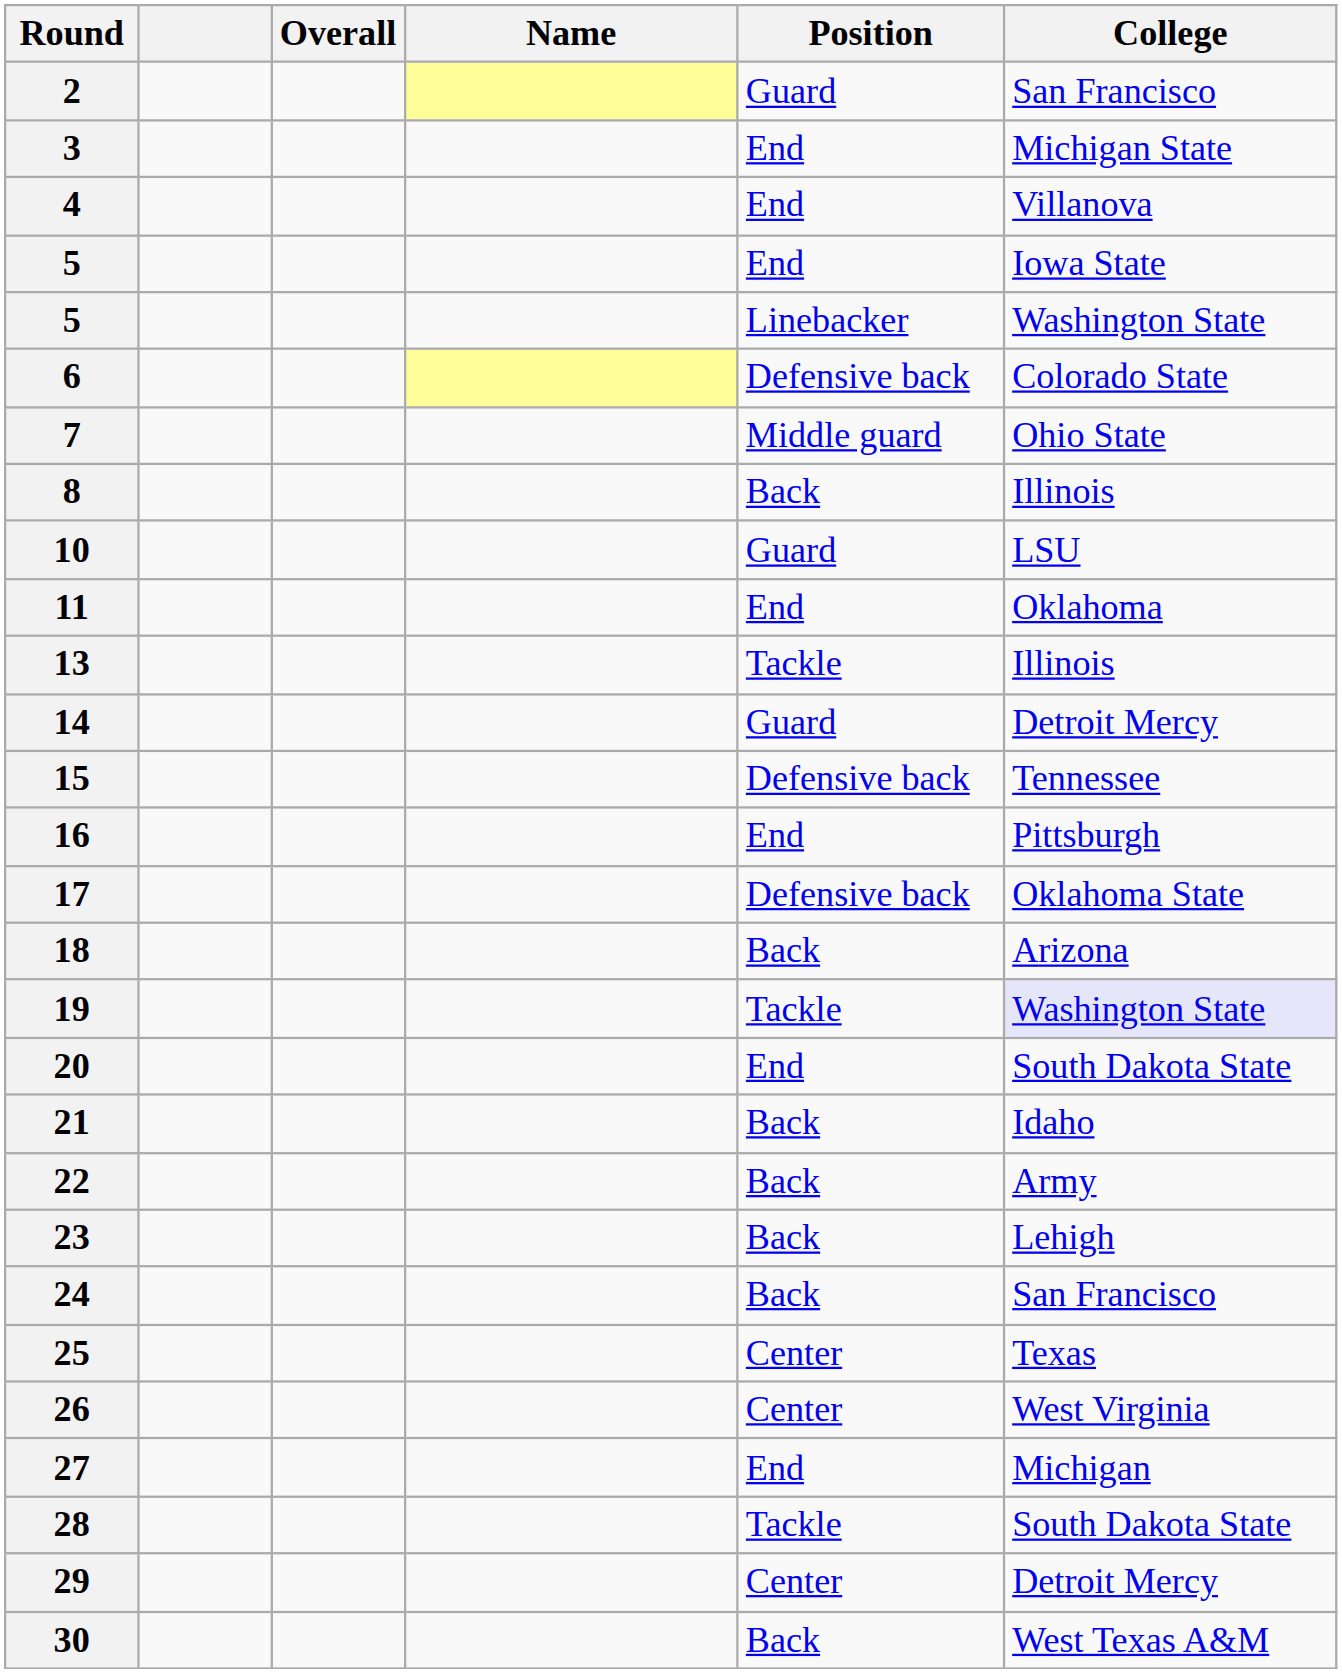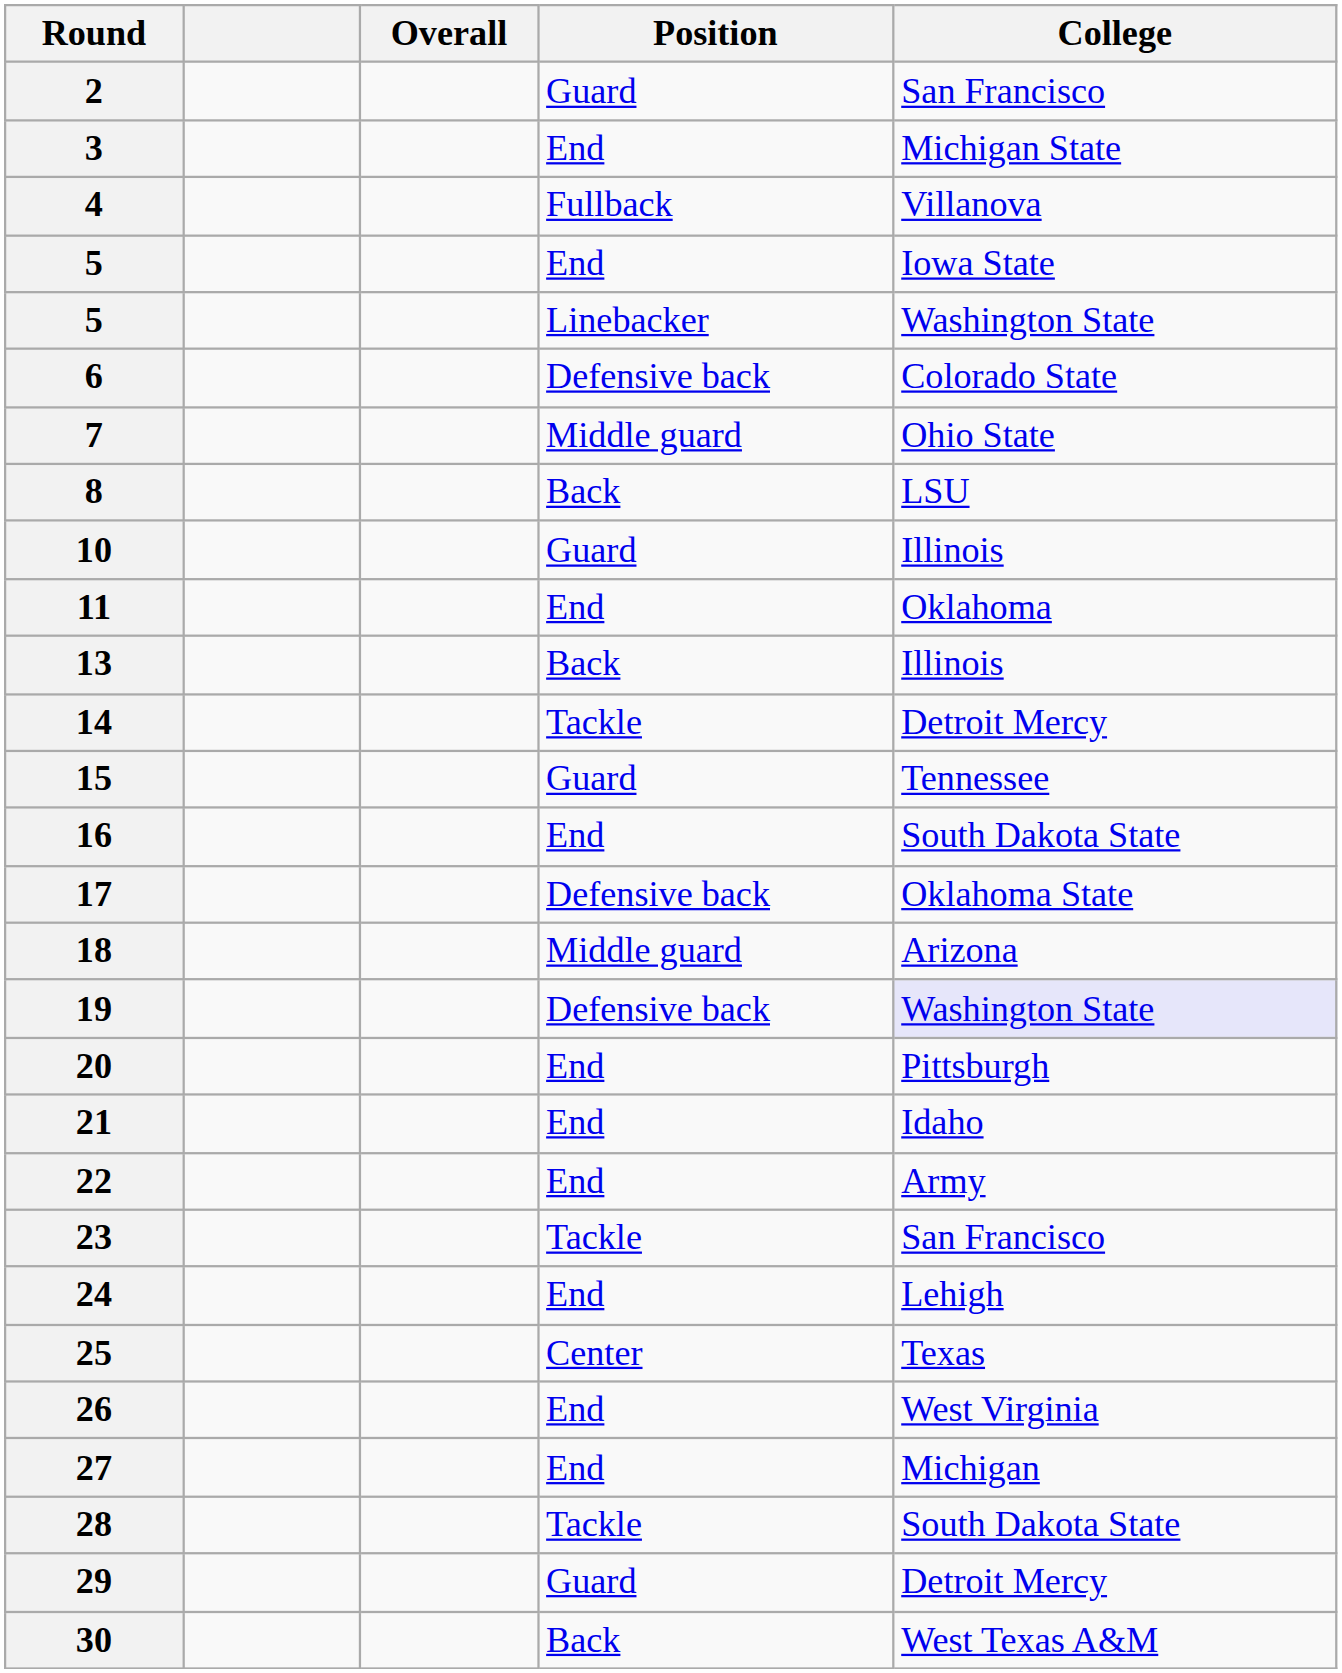- column: (571, 33)
(775, 205) End -> (609, 205) Fullback
(1063, 491) Illinois -> (935, 491) LSU
(1046, 549) LSU -> (952, 549) Illinois
(794, 663) Tackle -> (583, 663) Back
(791, 721) Guard -> (594, 721) Tackle
(858, 778) Defensive back -> (591, 778) Guard
(1086, 836) Pittsburgh -> (1041, 836) South Dakota State
(783, 950) Back -> (644, 950) Middle guard
(794, 1008) Tackle -> (658, 1008) Defensive back
(1152, 1065) South Dakota State -> (975, 1065) Pittsburgh
(783, 1122) Back -> (575, 1122) End
(783, 1180) Back -> (575, 1180) End
(783, 1237) Back -> (594, 1237) Tackle
(1063, 1237) Lehigh -> (1003, 1237) San Francisco
(783, 1294) Back -> (575, 1294) End
(1114, 1294) San Francisco -> (952, 1294) Lehigh
(794, 1409) Center -> (575, 1409) End
(794, 1581) Center -> (591, 1581) Guard
